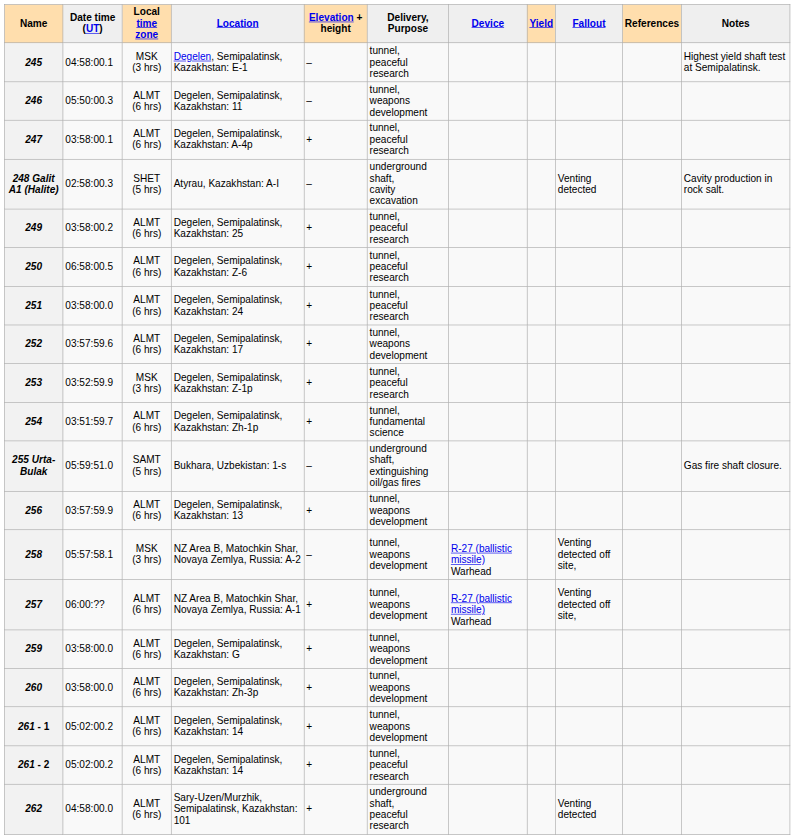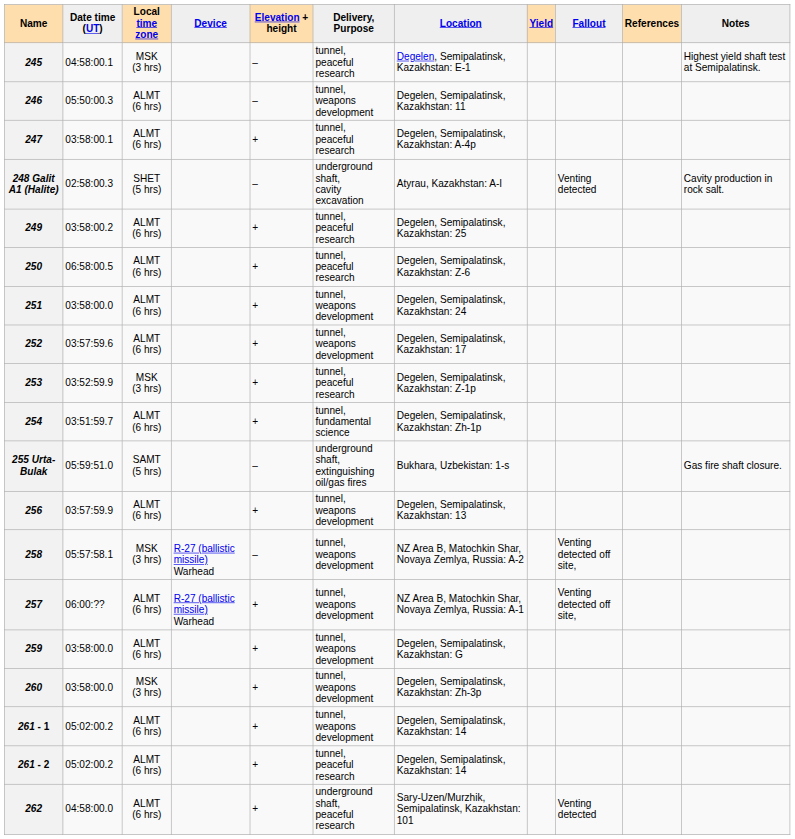columns swapped: (238, 23) <-> (488, 23)
(389, 305) tunnel, peaceful research -> (344, 305) tunnel, weapons development
(147, 687) ALMT (6 hrs) -> (147, 687) MSK (3 hrs)
